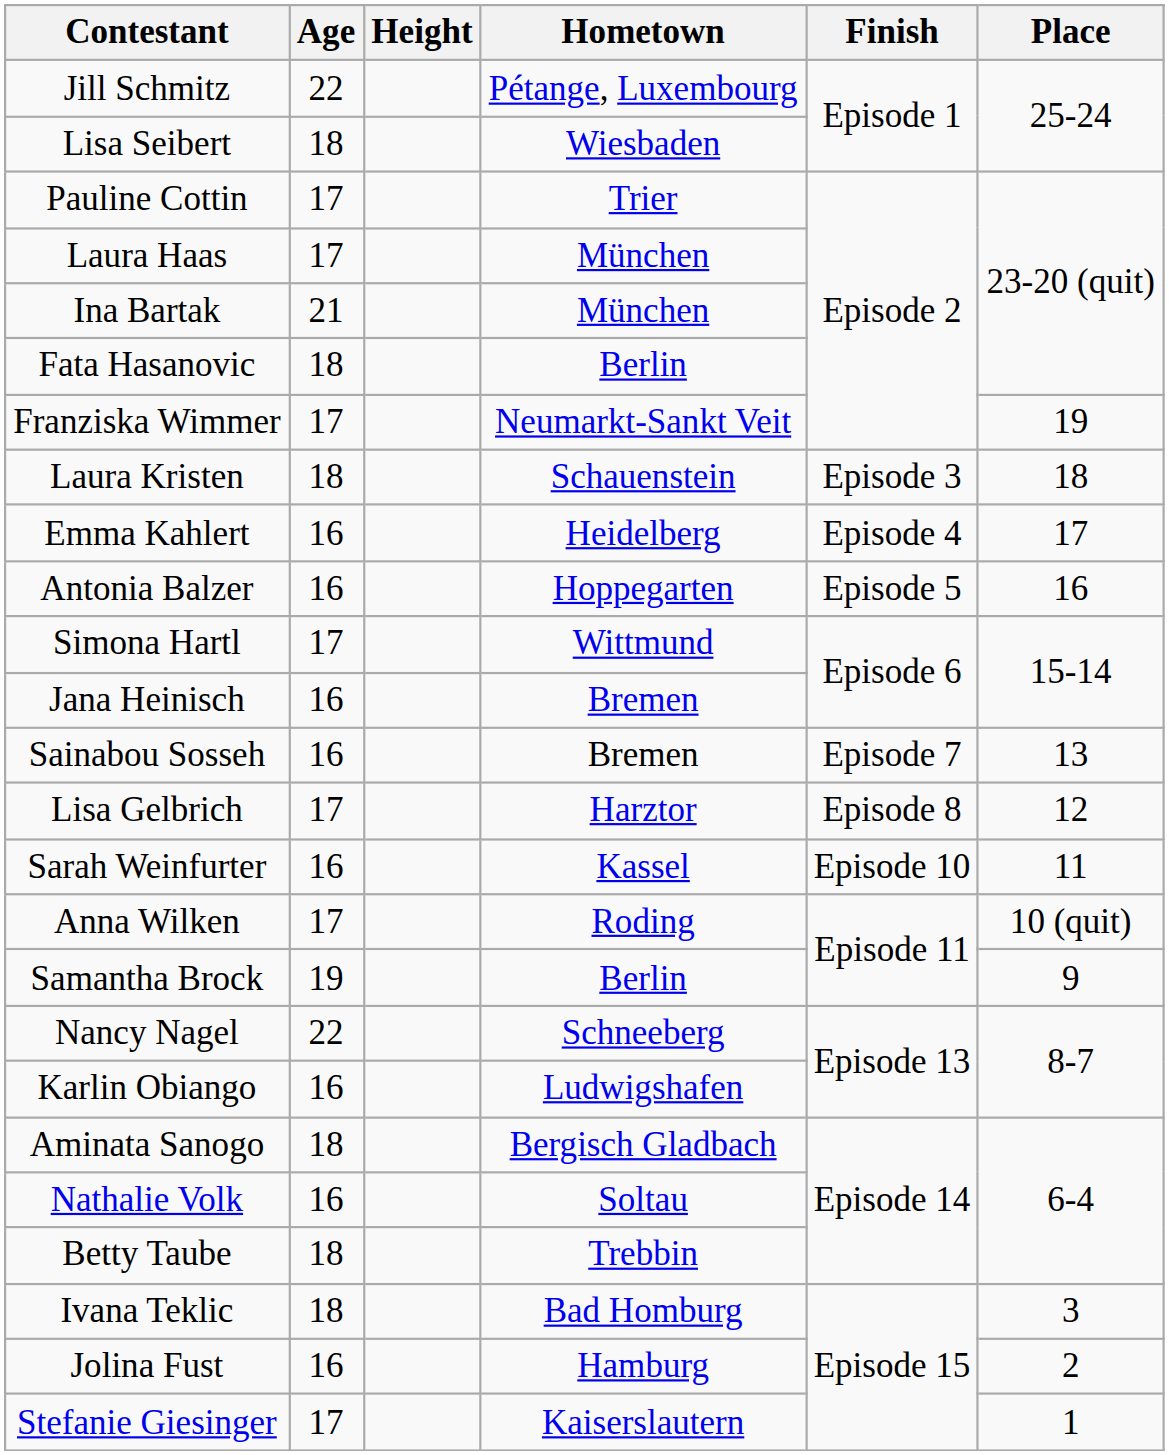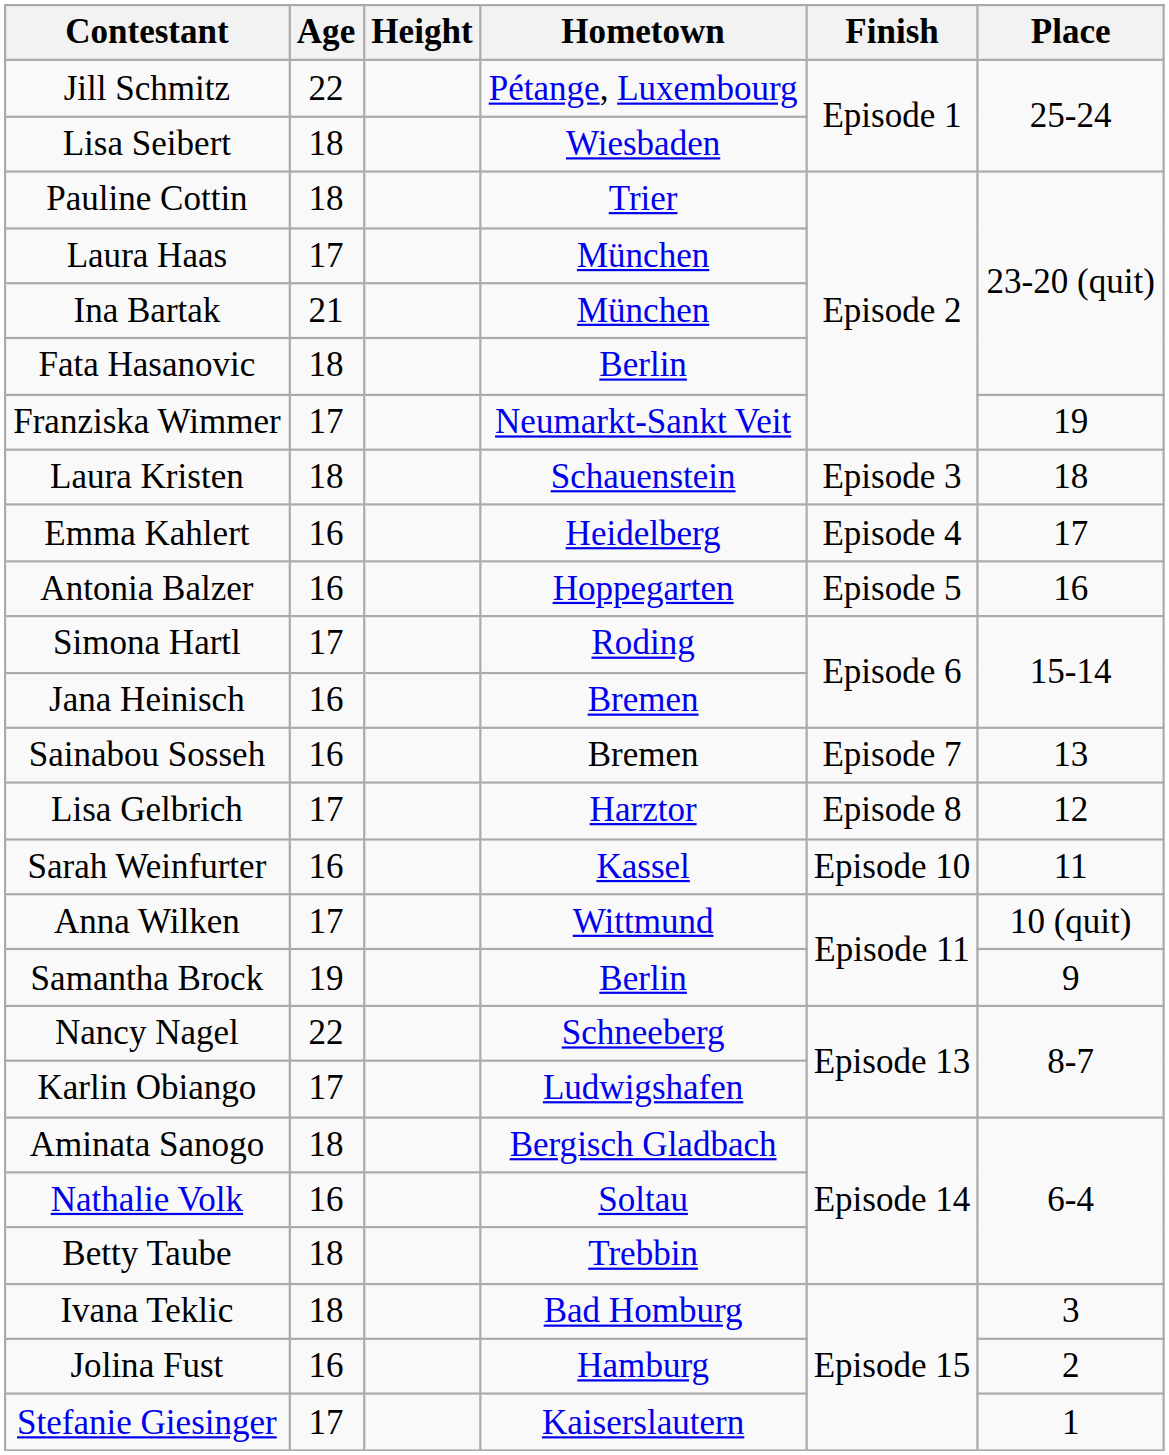(326, 198) 17 -> (326, 198) 18
(643, 643) Wittmund -> (643, 643) Roding
(643, 921) Roding -> (643, 921) Wittmund
(326, 1088) 16 -> (326, 1088) 17
